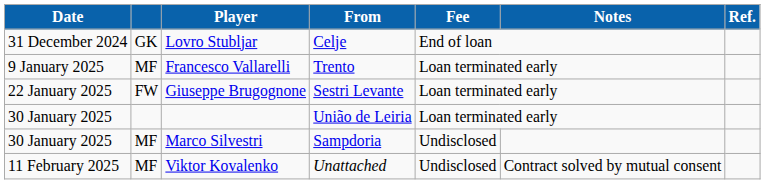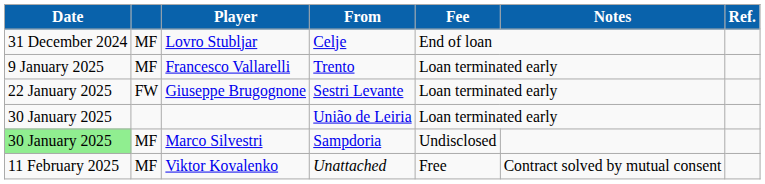(146, 41) GK -> (146, 41) MF
(60, 141) no background -> (60, 141) lightgreen background
(458, 166) Undisclosed -> (433, 166) Free
